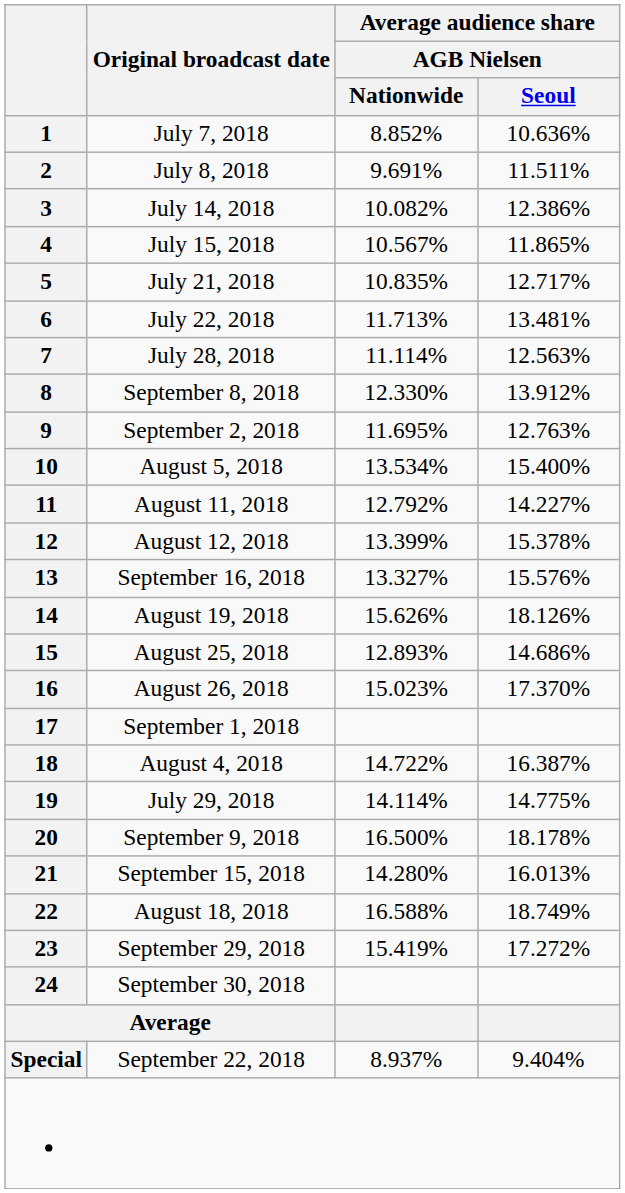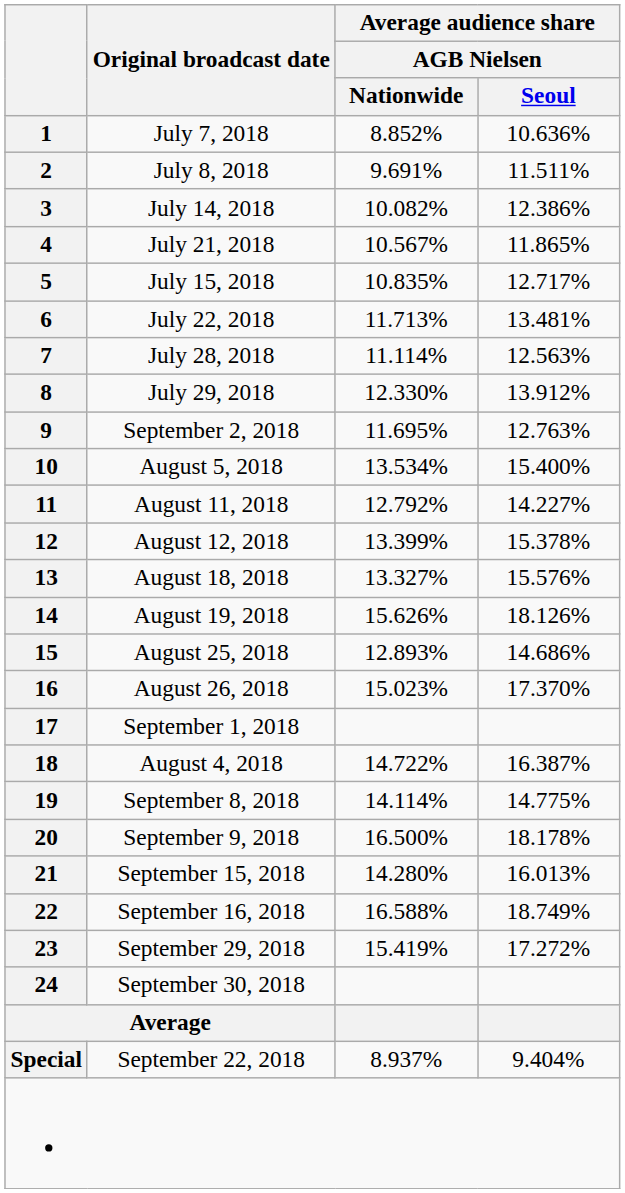(211, 244) July 15, 2018 -> (211, 244) July 21, 2018
(211, 281) July 21, 2018 -> (211, 281) July 15, 2018
(211, 392) September 8, 2018 -> (211, 392) July 29, 2018
(211, 578) September 16, 2018 -> (211, 578) August 18, 2018
(211, 800) July 29, 2018 -> (211, 800) September 8, 2018
(211, 911) August 18, 2018 -> (211, 911) September 16, 2018
